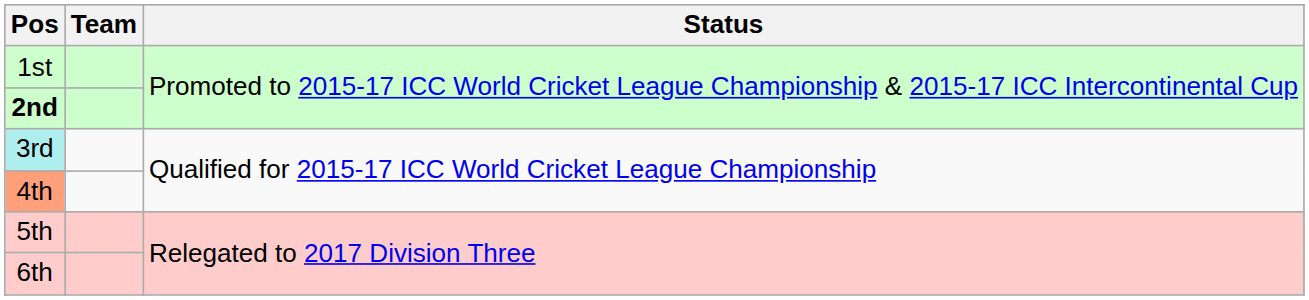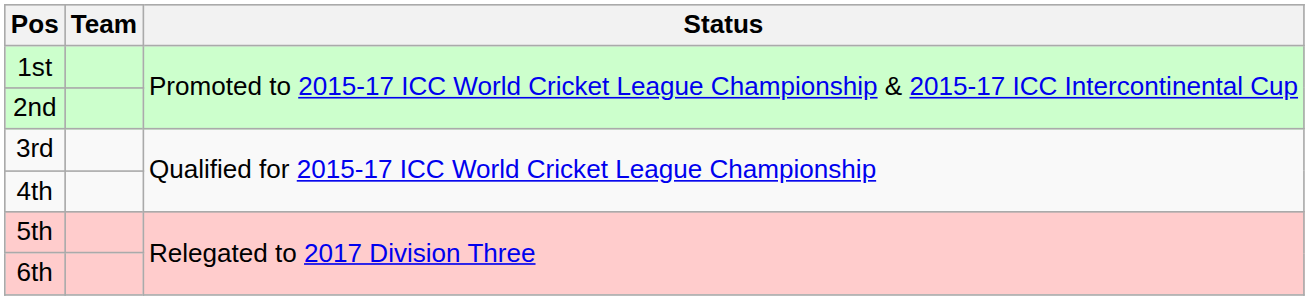(35, 107) bold -> (35, 107) normal
(35, 149) paleturquoise background -> (35, 149) no background
(35, 190) lightsalmon background -> (35, 190) no background
